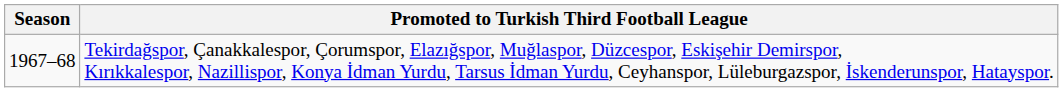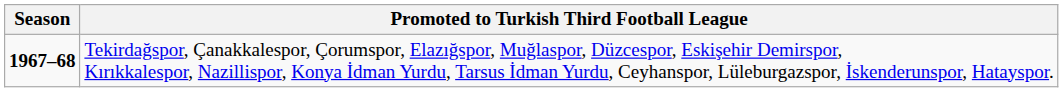(42, 60) normal -> (42, 60) bold
